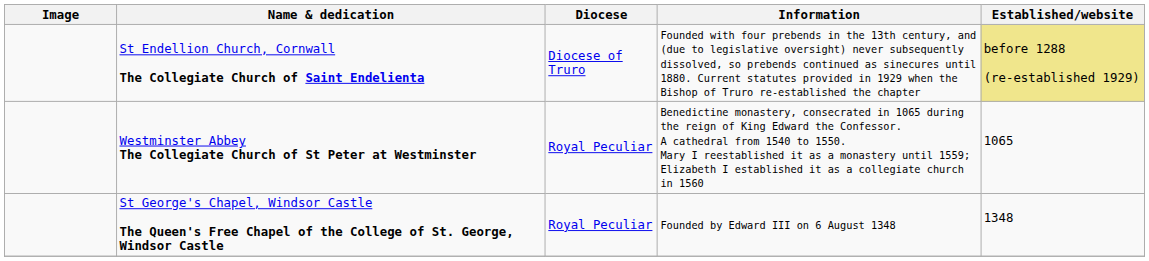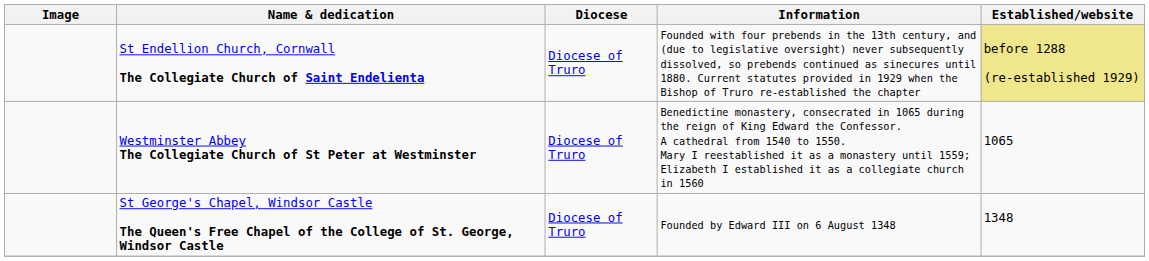(600, 147) Royal Peculiar -> (586, 147) Diocese of Truro
(600, 225) Royal Peculiar -> (586, 225) Diocese of Truro
